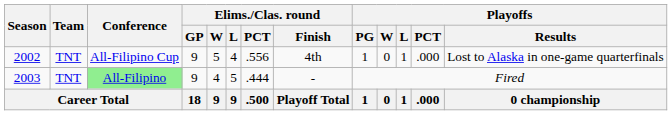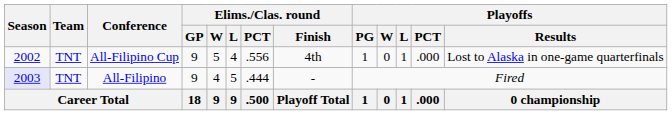(27, 78) no background -> (27, 78) lavender background
(135, 78) lightgreen background -> (135, 78) no background
